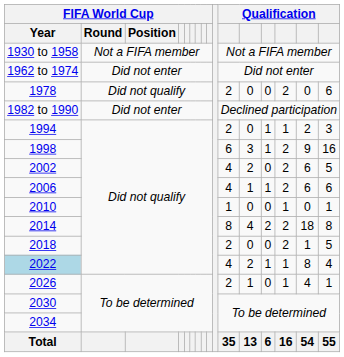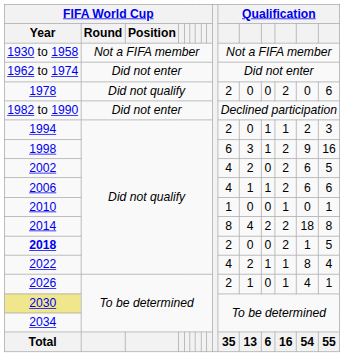(43, 245) normal -> (43, 245) bold
(43, 264) lightblue background -> (43, 264) no background
(43, 303) no background -> (43, 303) khaki background
